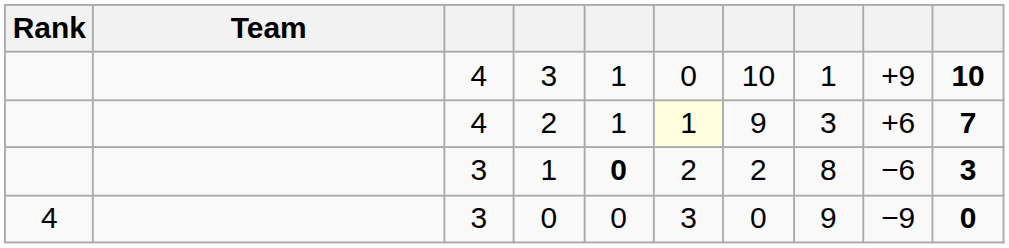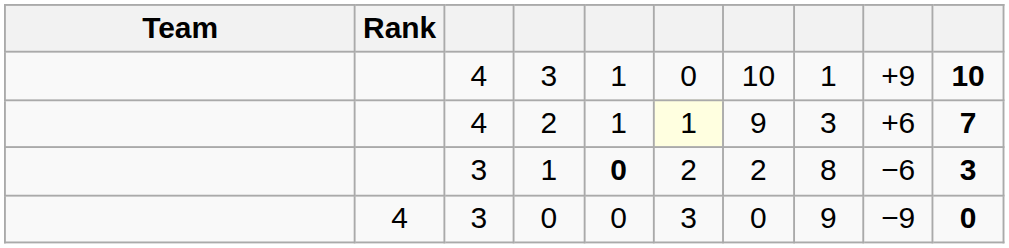columns swapped: (49, 28) <-> (269, 28)
